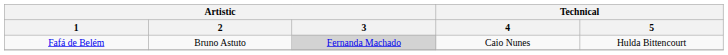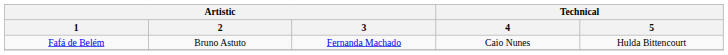(364, 43) lightgrey background -> (364, 43) no background
